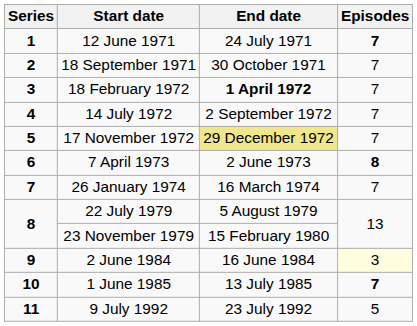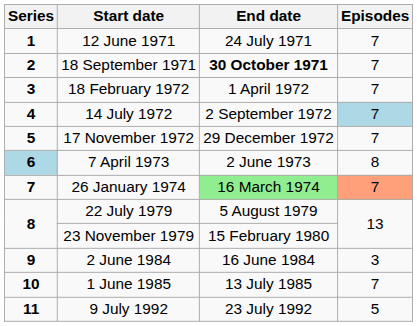(375, 41) bold -> (375, 41) normal
(269, 65) normal -> (269, 65) bold
(269, 89) bold -> (269, 89) normal
(375, 114) no background -> (375, 114) lightblue background
(269, 138) khaki background -> (269, 138) no background
(31, 162) no background -> (31, 162) lightblue background
(375, 162) bold -> (375, 162) normal
(269, 187) no background -> (269, 187) lightgreen background
(375, 187) no background -> (375, 187) lightsalmon background
(375, 260) lightyellow background -> (375, 260) no background
(375, 284) bold -> (375, 284) normal
